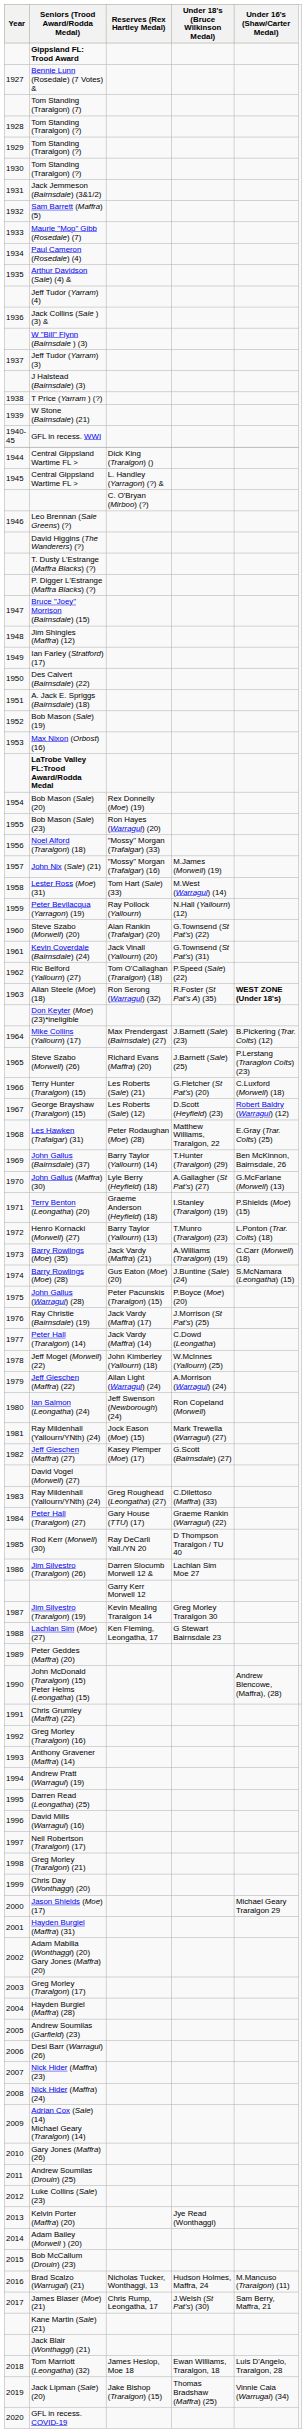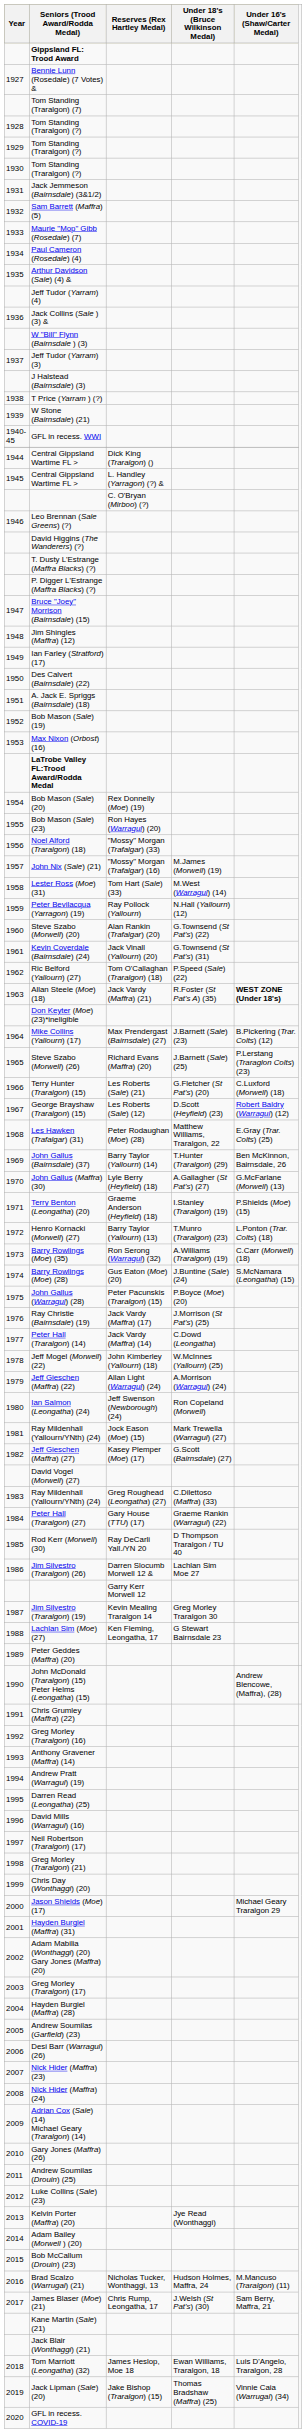(134, 994) Ron Serong (Warragul) (32) -> (130, 994) Jack Vardy (Maffra) (21)
(130, 1254) Jack Vardy (Maffra) (21) -> (134, 1254) Ron Serong (Warragul) (32)
